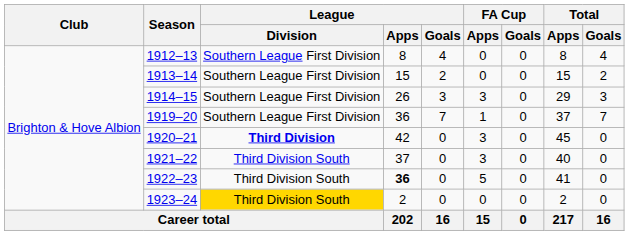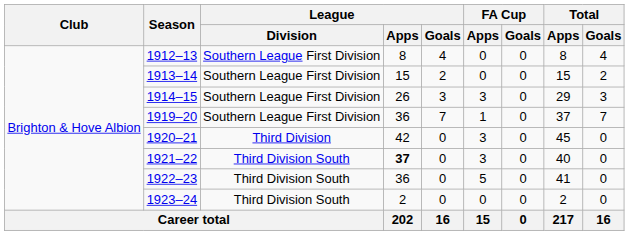(292, 138) bold -> (292, 138) normal
(402, 158) normal -> (402, 158) bold
(402, 179) bold -> (402, 179) normal
(292, 199) gold background -> (292, 199) no background
